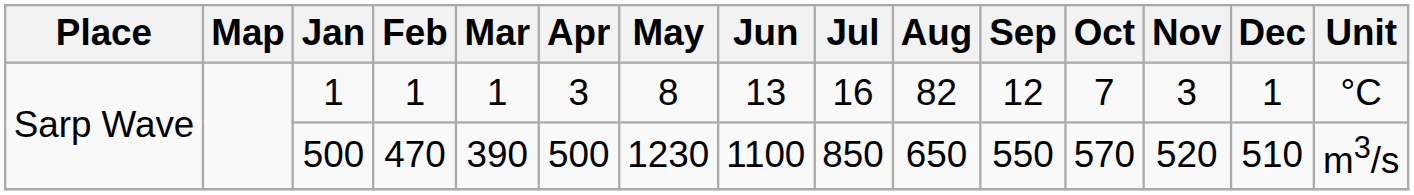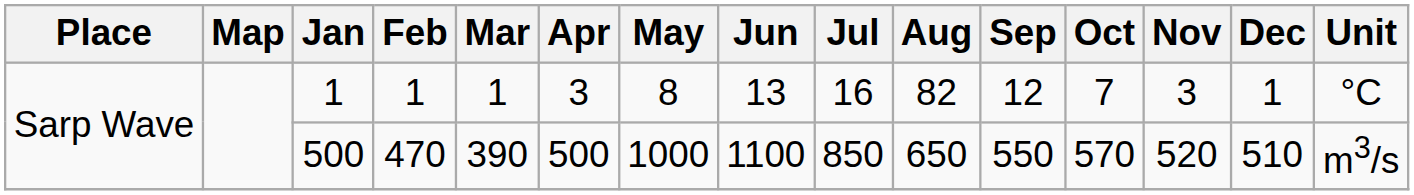(668, 155) 1230 -> (668, 155) 1000
